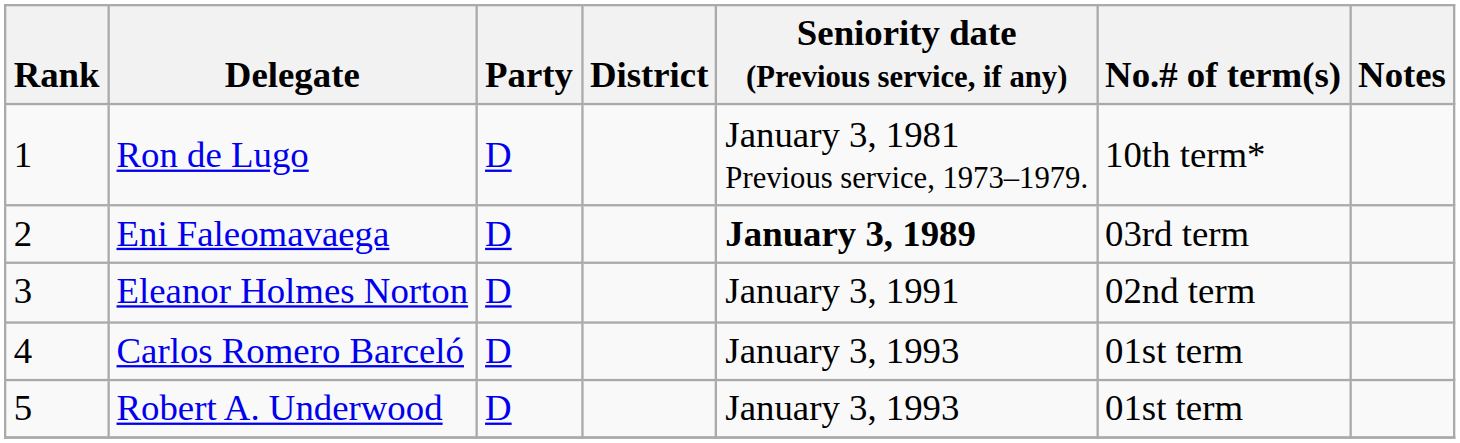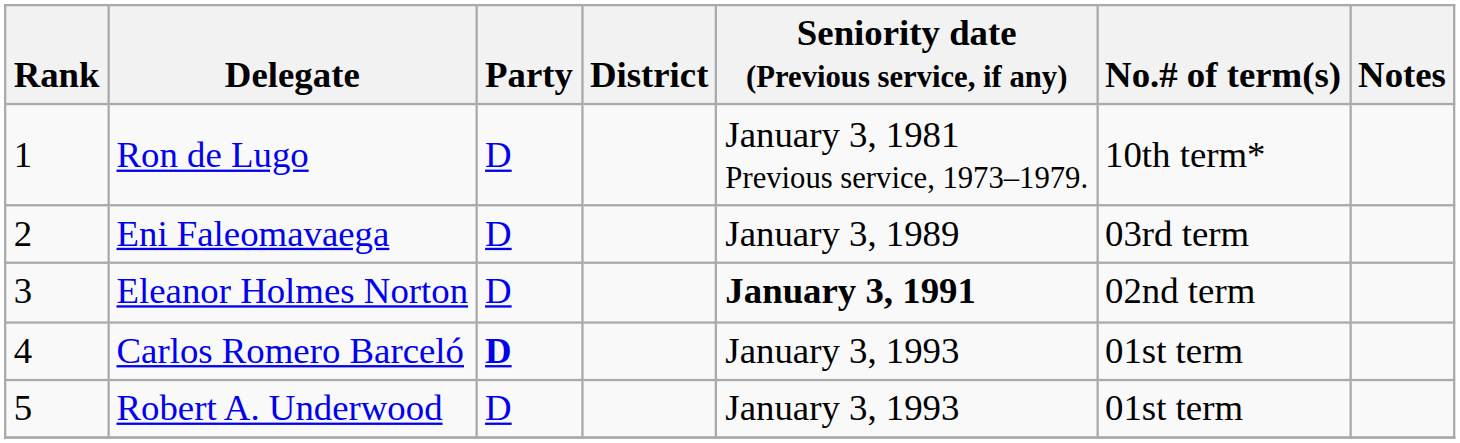(851, 233) bold -> (842, 233) normal
(842, 291) normal -> (851, 291) bold
(498, 349) normal -> (498, 349) bold
